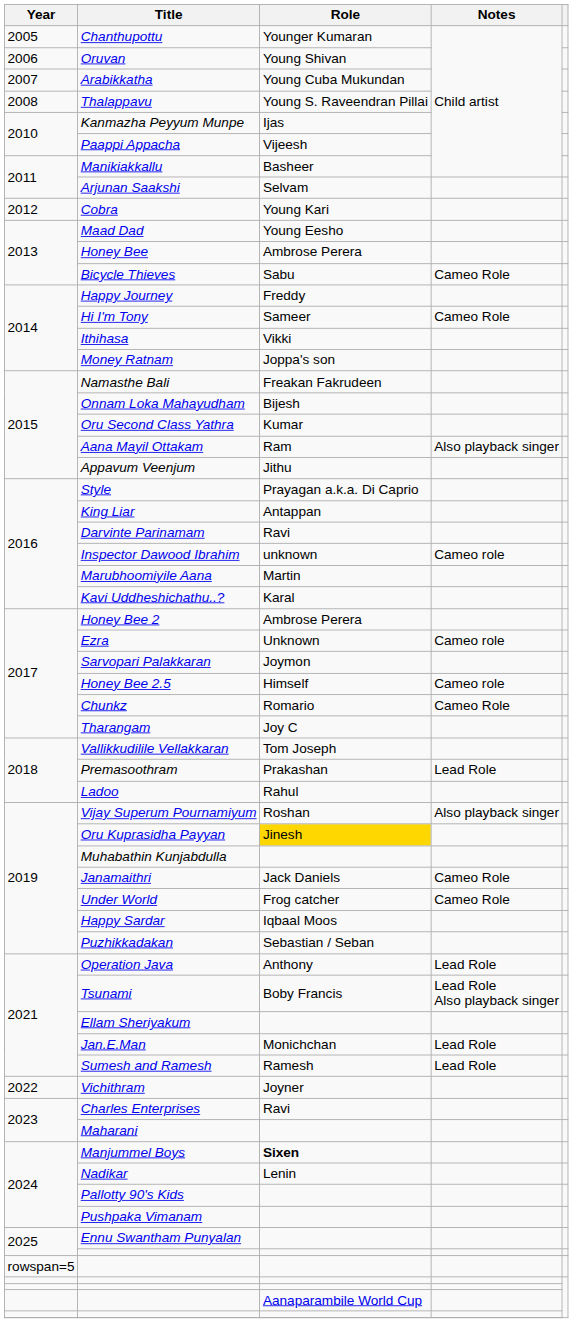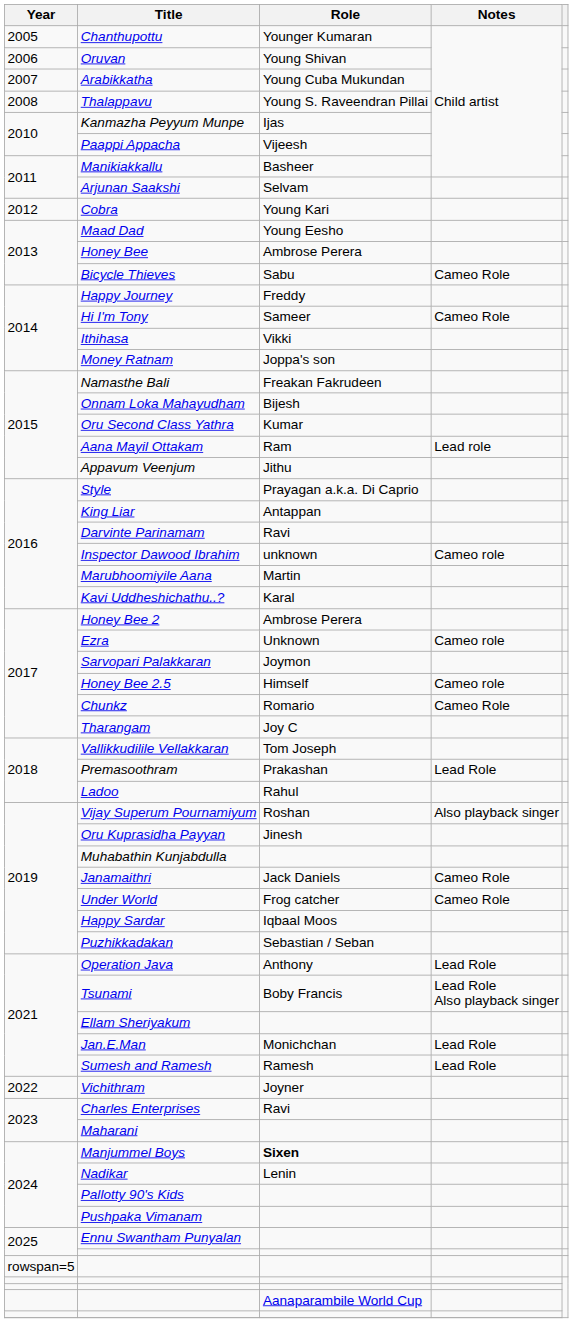(497, 446) Also playback singer -> (463, 446) Lead role
(283, 834) gold background -> (283, 834) no background
